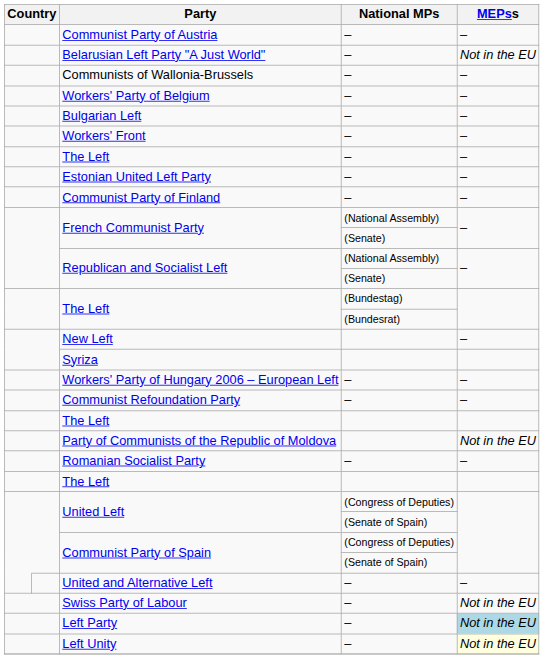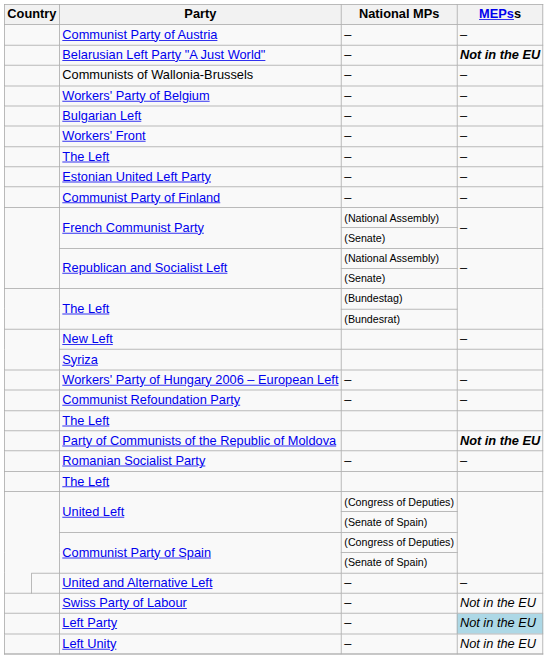(498, 55) normal -> (500, 55) bold
(498, 440) normal -> (500, 440) bold
(498, 643) lightyellow background -> (498, 643) no background
